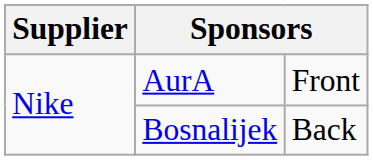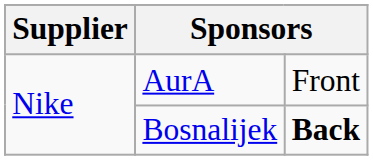(324, 129) normal -> (326, 129) bold
